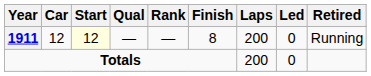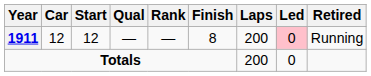(91, 37) lightyellow background -> (91, 37) no background
(292, 37) no background -> (292, 37) pink background
